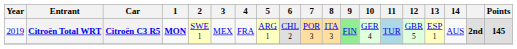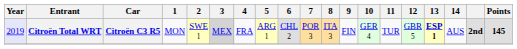(15, 31) no background -> (15, 31) lavender background
(175, 31) bold -> (175, 31) normal
(223, 31) no background -> (222, 31) lightgrey background
(350, 31) lightgreen background -> (349, 31) no background
(392, 31) lightblue background -> (391, 31) no background
(435, 30) normal -> (434, 31) bold
